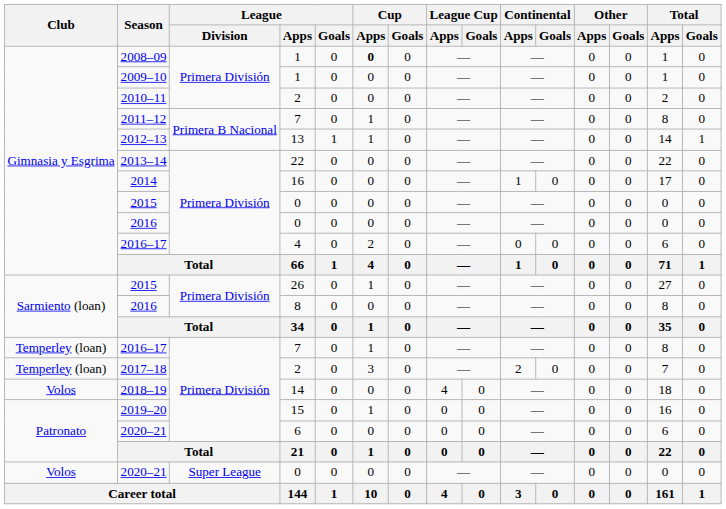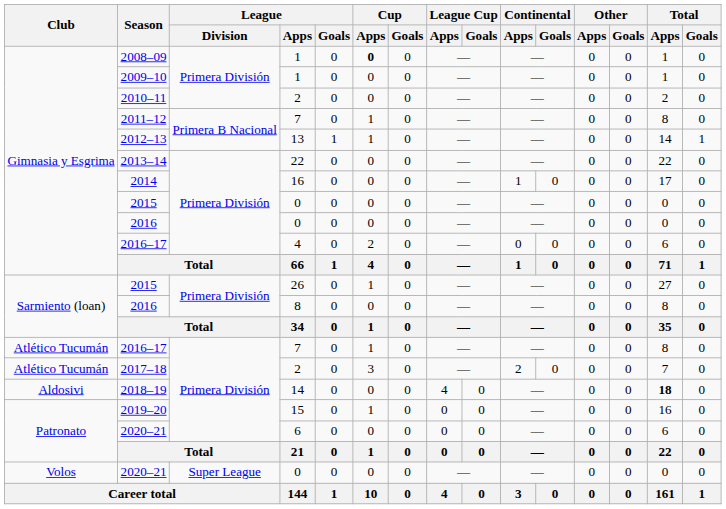(61, 347) Temperley (loan) -> (61, 347) Atlético Tucumán
(61, 368) Temperley (loan) -> (61, 368) Atlético Tucumán
(61, 389) Volos -> (61, 389) Aldosivi
(665, 389) normal -> (665, 389) bold
